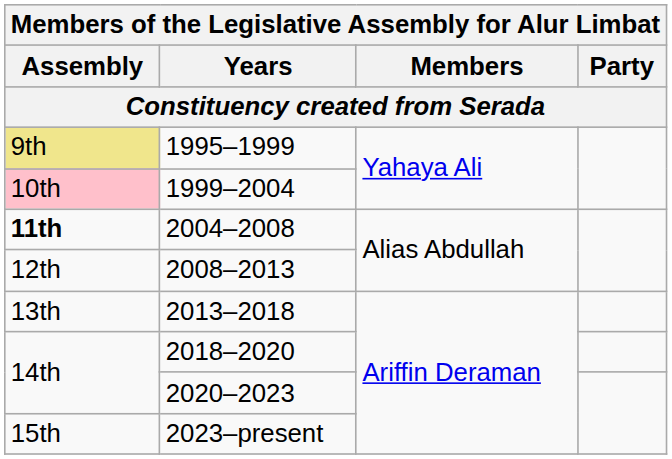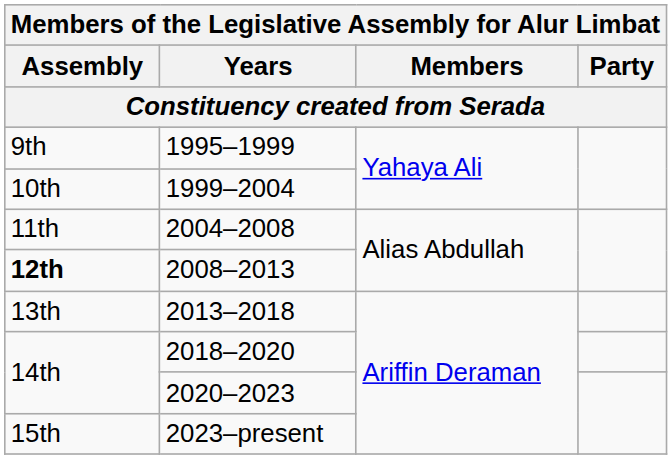(29, 147) khaki background -> (29, 147) no background
(36, 188) pink background -> (36, 188) no background
(37, 229) bold -> (35, 229) normal
(36, 270) normal -> (37, 270) bold
